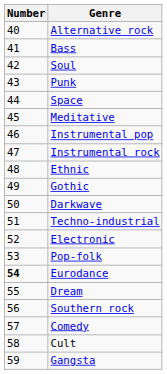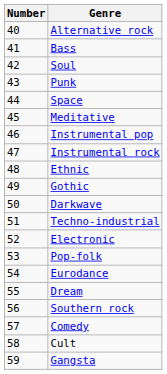(13, 274) bold -> (13, 274) normal
